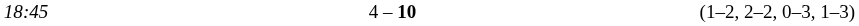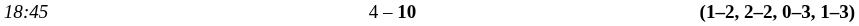(777, 11) normal -> (777, 11) bold
